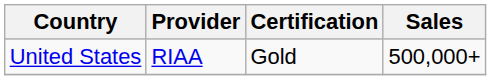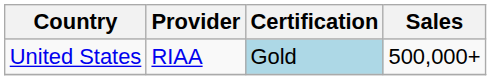(274, 56) no background -> (274, 56) lightblue background
